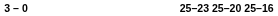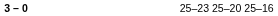(227, 8) bold -> (227, 8) normal
